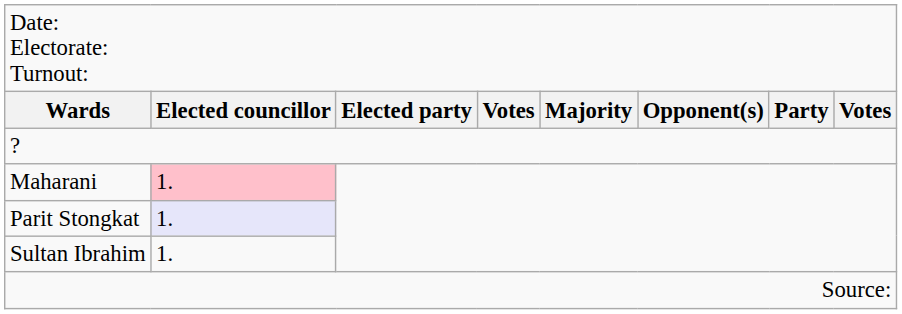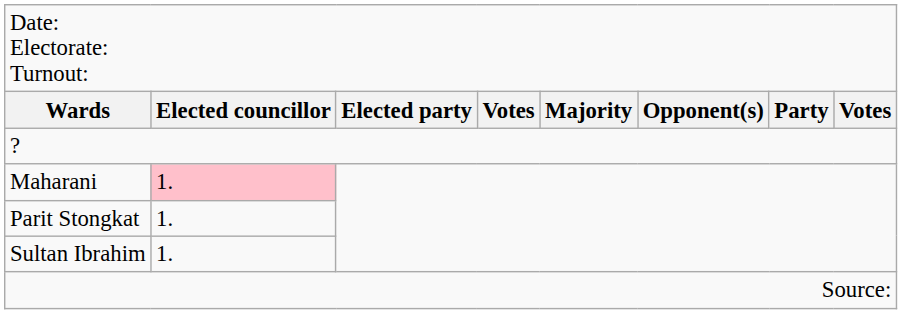(165, 217) lavender background -> (165, 217) no background
